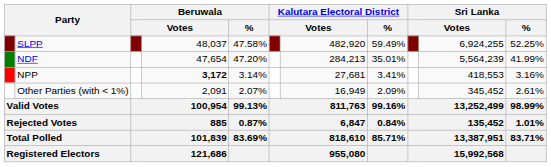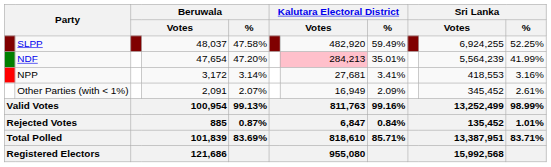(347, 59) no background -> (347, 59) pink background
(214, 75) bold -> (214, 75) normal
